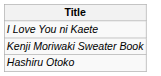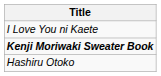(75, 46) normal -> (80, 46) bold
